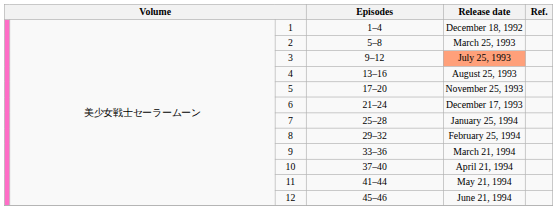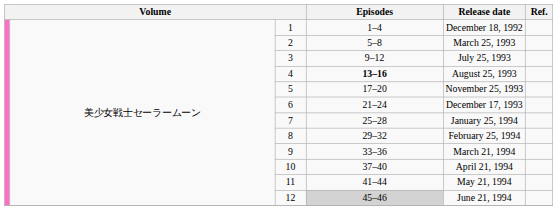(484, 58) lightsalmon background -> (484, 58) no background
(375, 74) normal -> (375, 74) bold
(375, 197) no background -> (375, 197) lightgrey background
